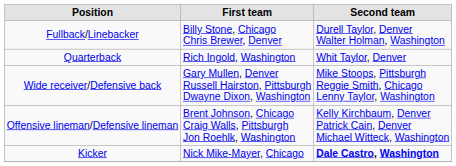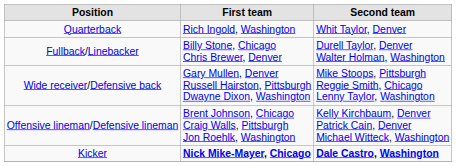rows swapped: (92, 57) <-> (92, 35)
(243, 153) normal -> (247, 153) bold
